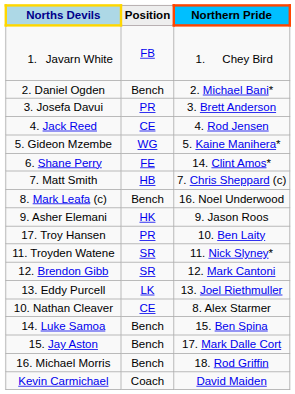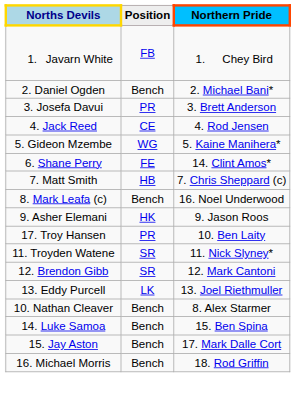(147, 308) CE -> (147, 308) Bench
- row: (63, 381)
